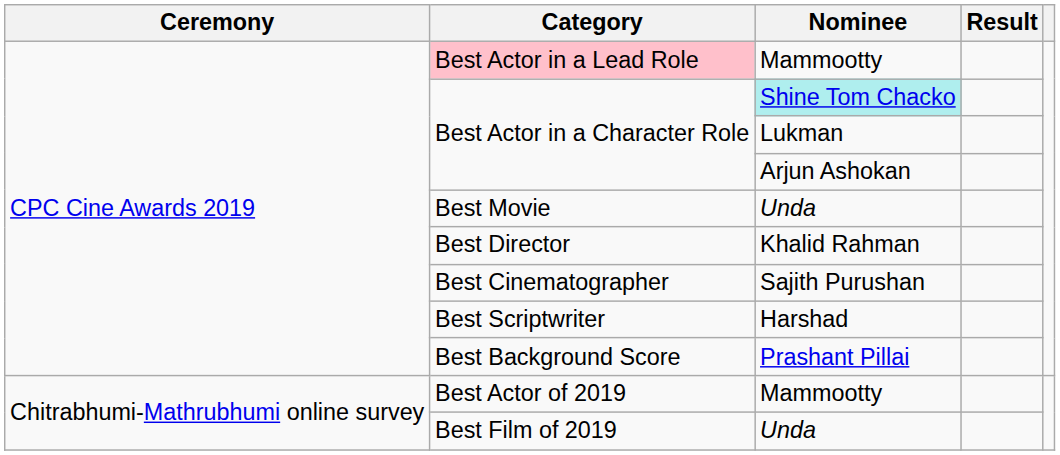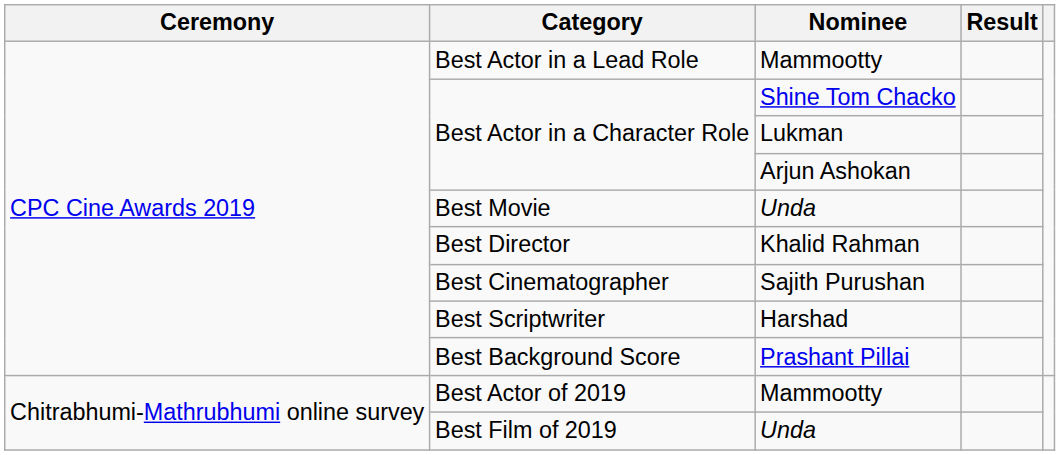(567, 60) pink background -> (567, 60) no background
(858, 97) paleturquoise background -> (858, 97) no background
